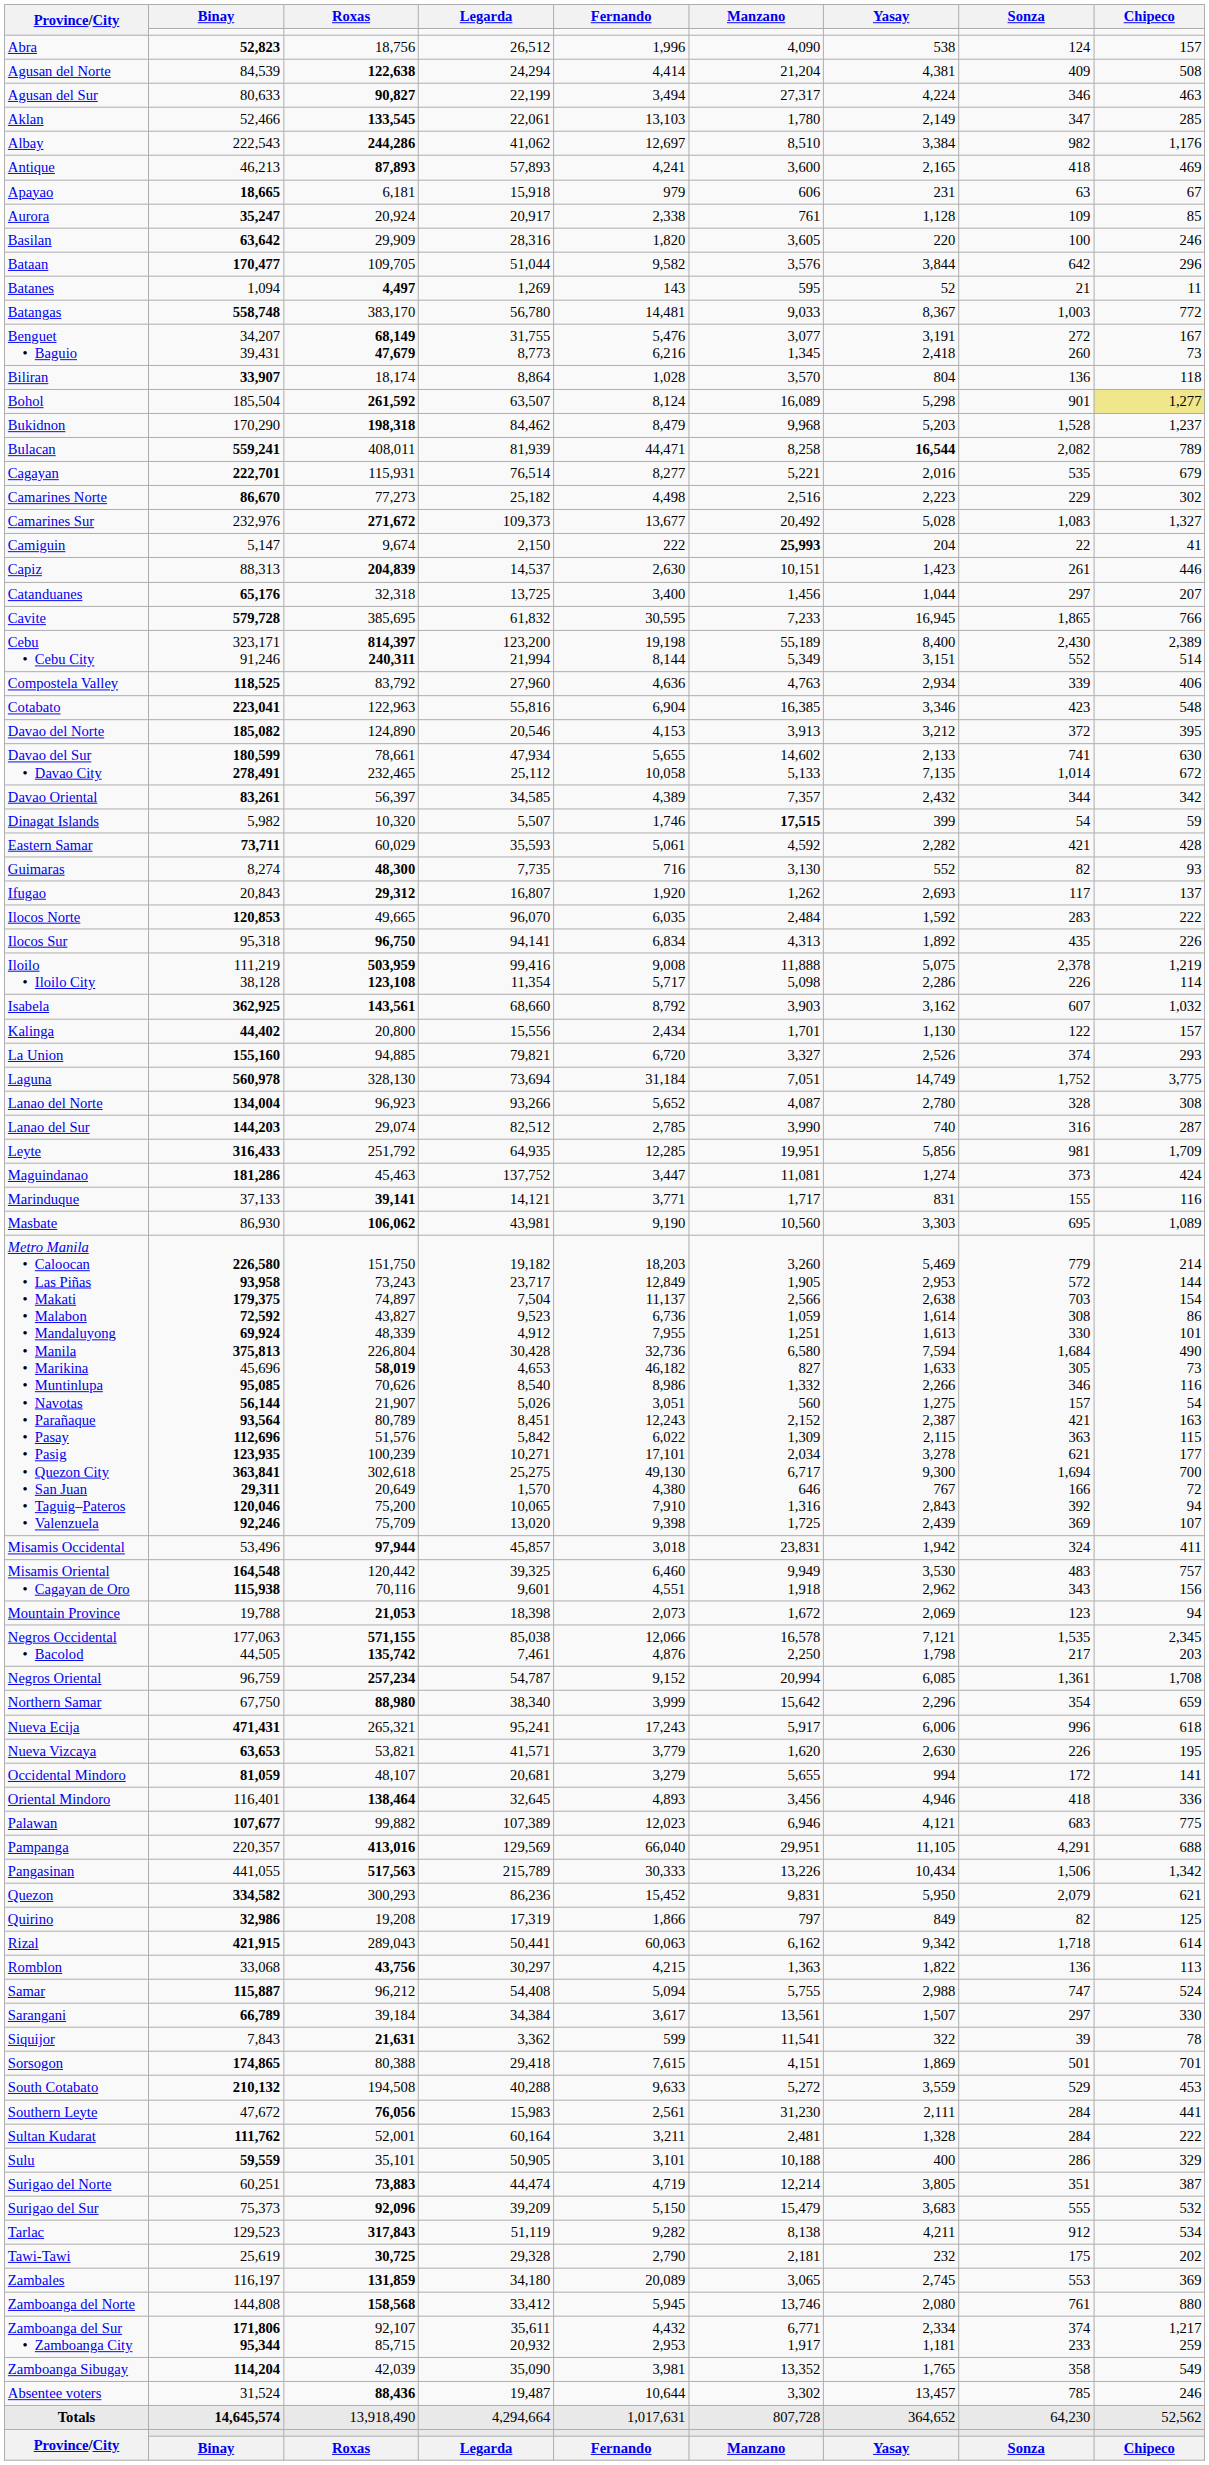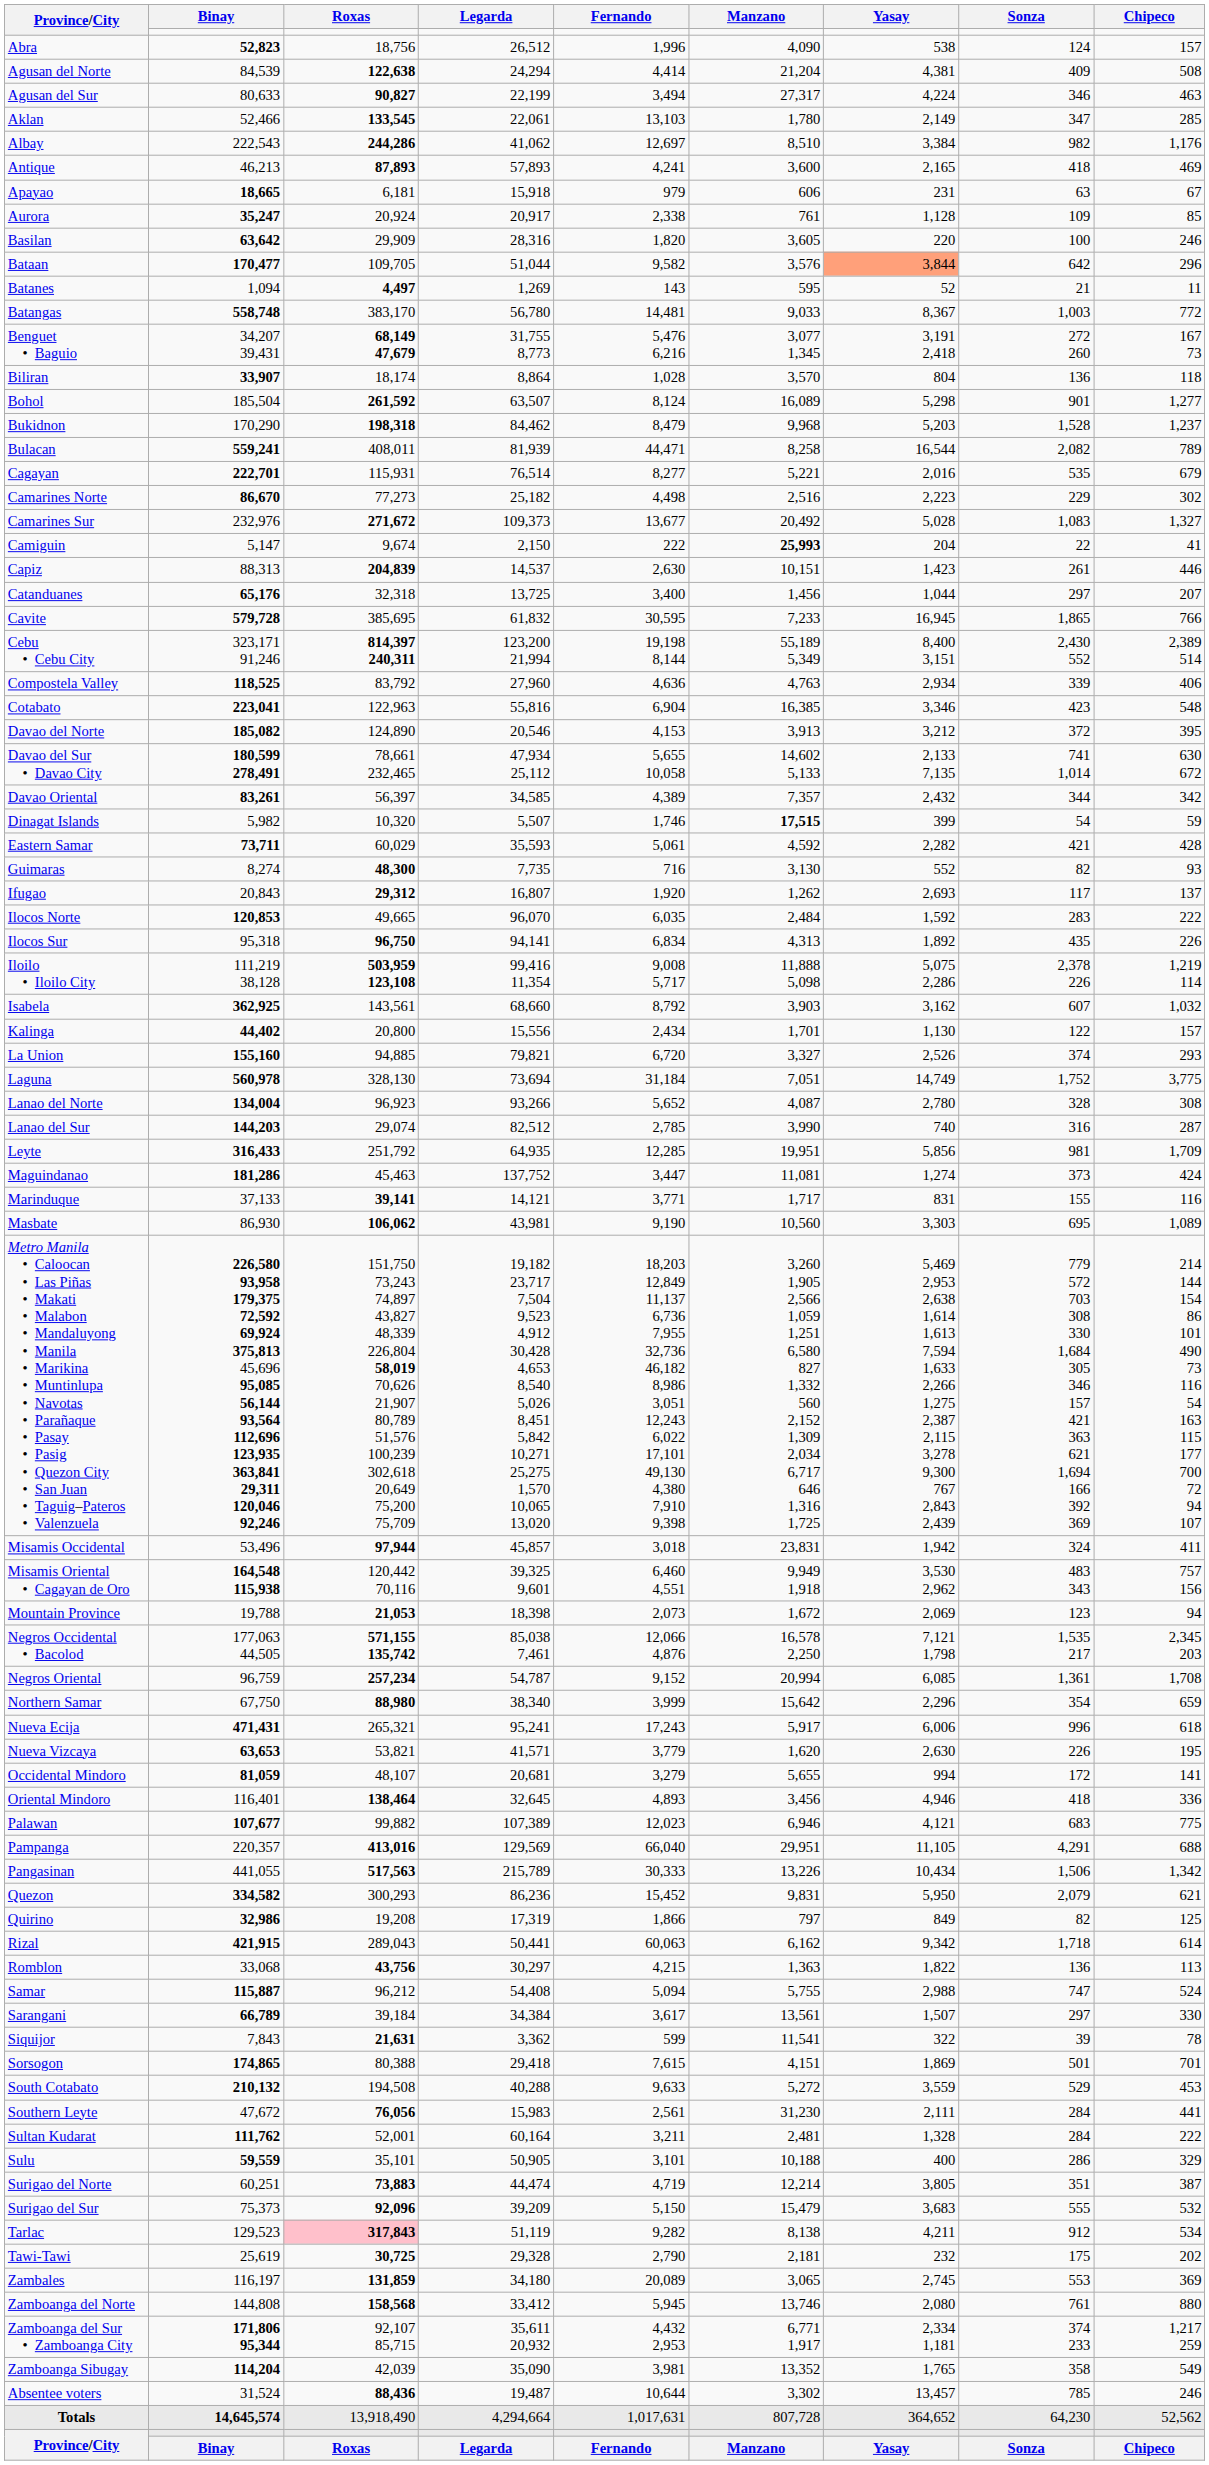(939, 264) no background -> (939, 264) lightsalmon background
(1185, 401) khaki background -> (1185, 401) no background
(935, 449) bold -> (935, 449) normal
(391, 1006) bold -> (391, 1006) normal
(391, 2232) no background -> (391, 2232) pink background
